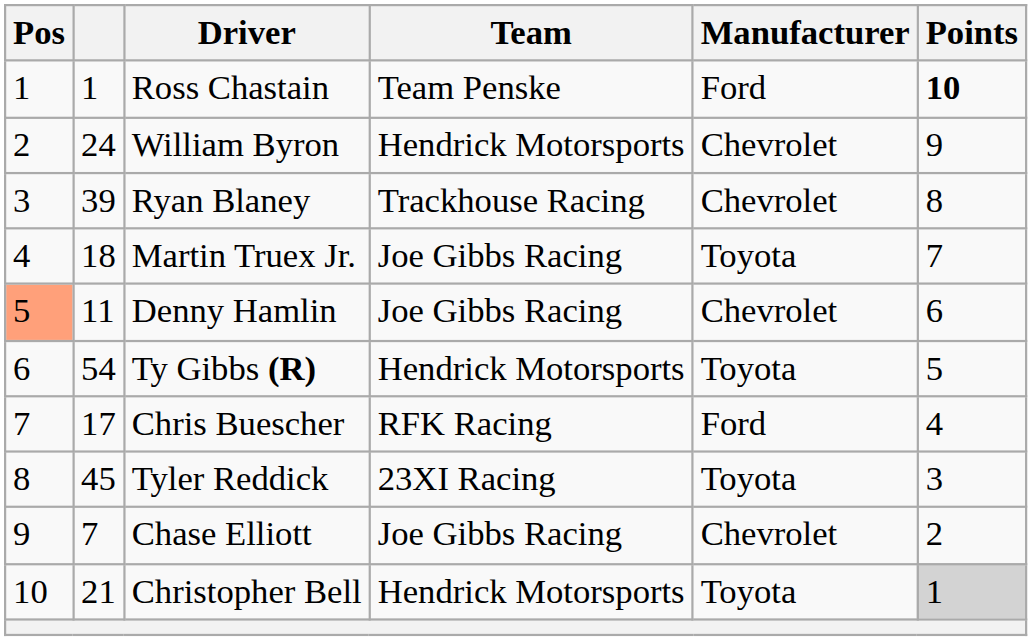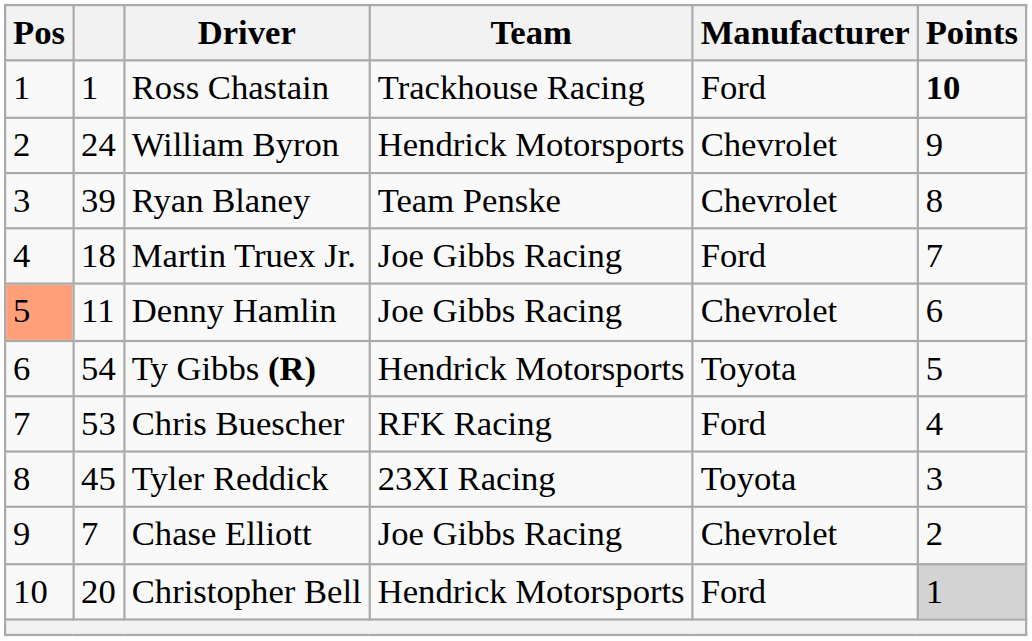(469, 87) Team Penske -> (511, 87) Trackhouse Racing
(511, 199) Trackhouse Racing -> (469, 199) Team Penske
(748, 255) Toyota -> (733, 255) Ford
(98, 422) 17 -> (98, 422) 53
(98, 590) 21 -> (98, 590) 20
(748, 590) Toyota -> (733, 590) Ford
